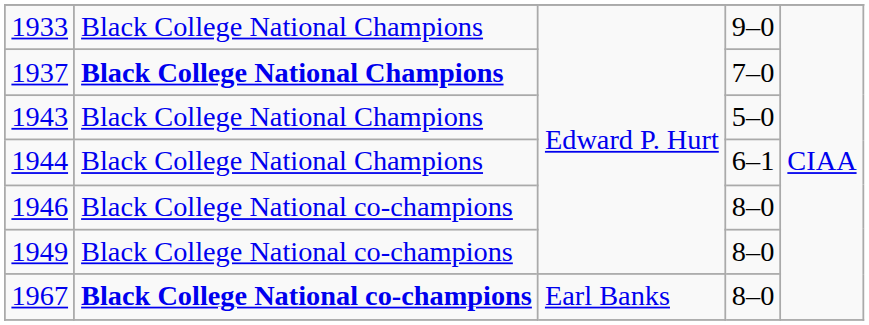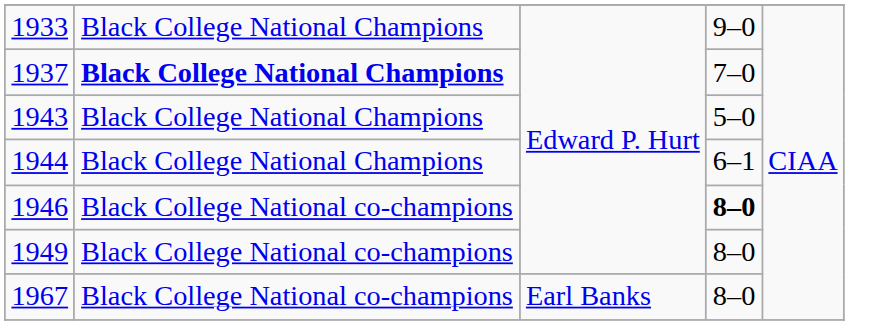(753, 206) normal -> (734, 206) bold
(306, 296) bold -> (297, 296) normal
